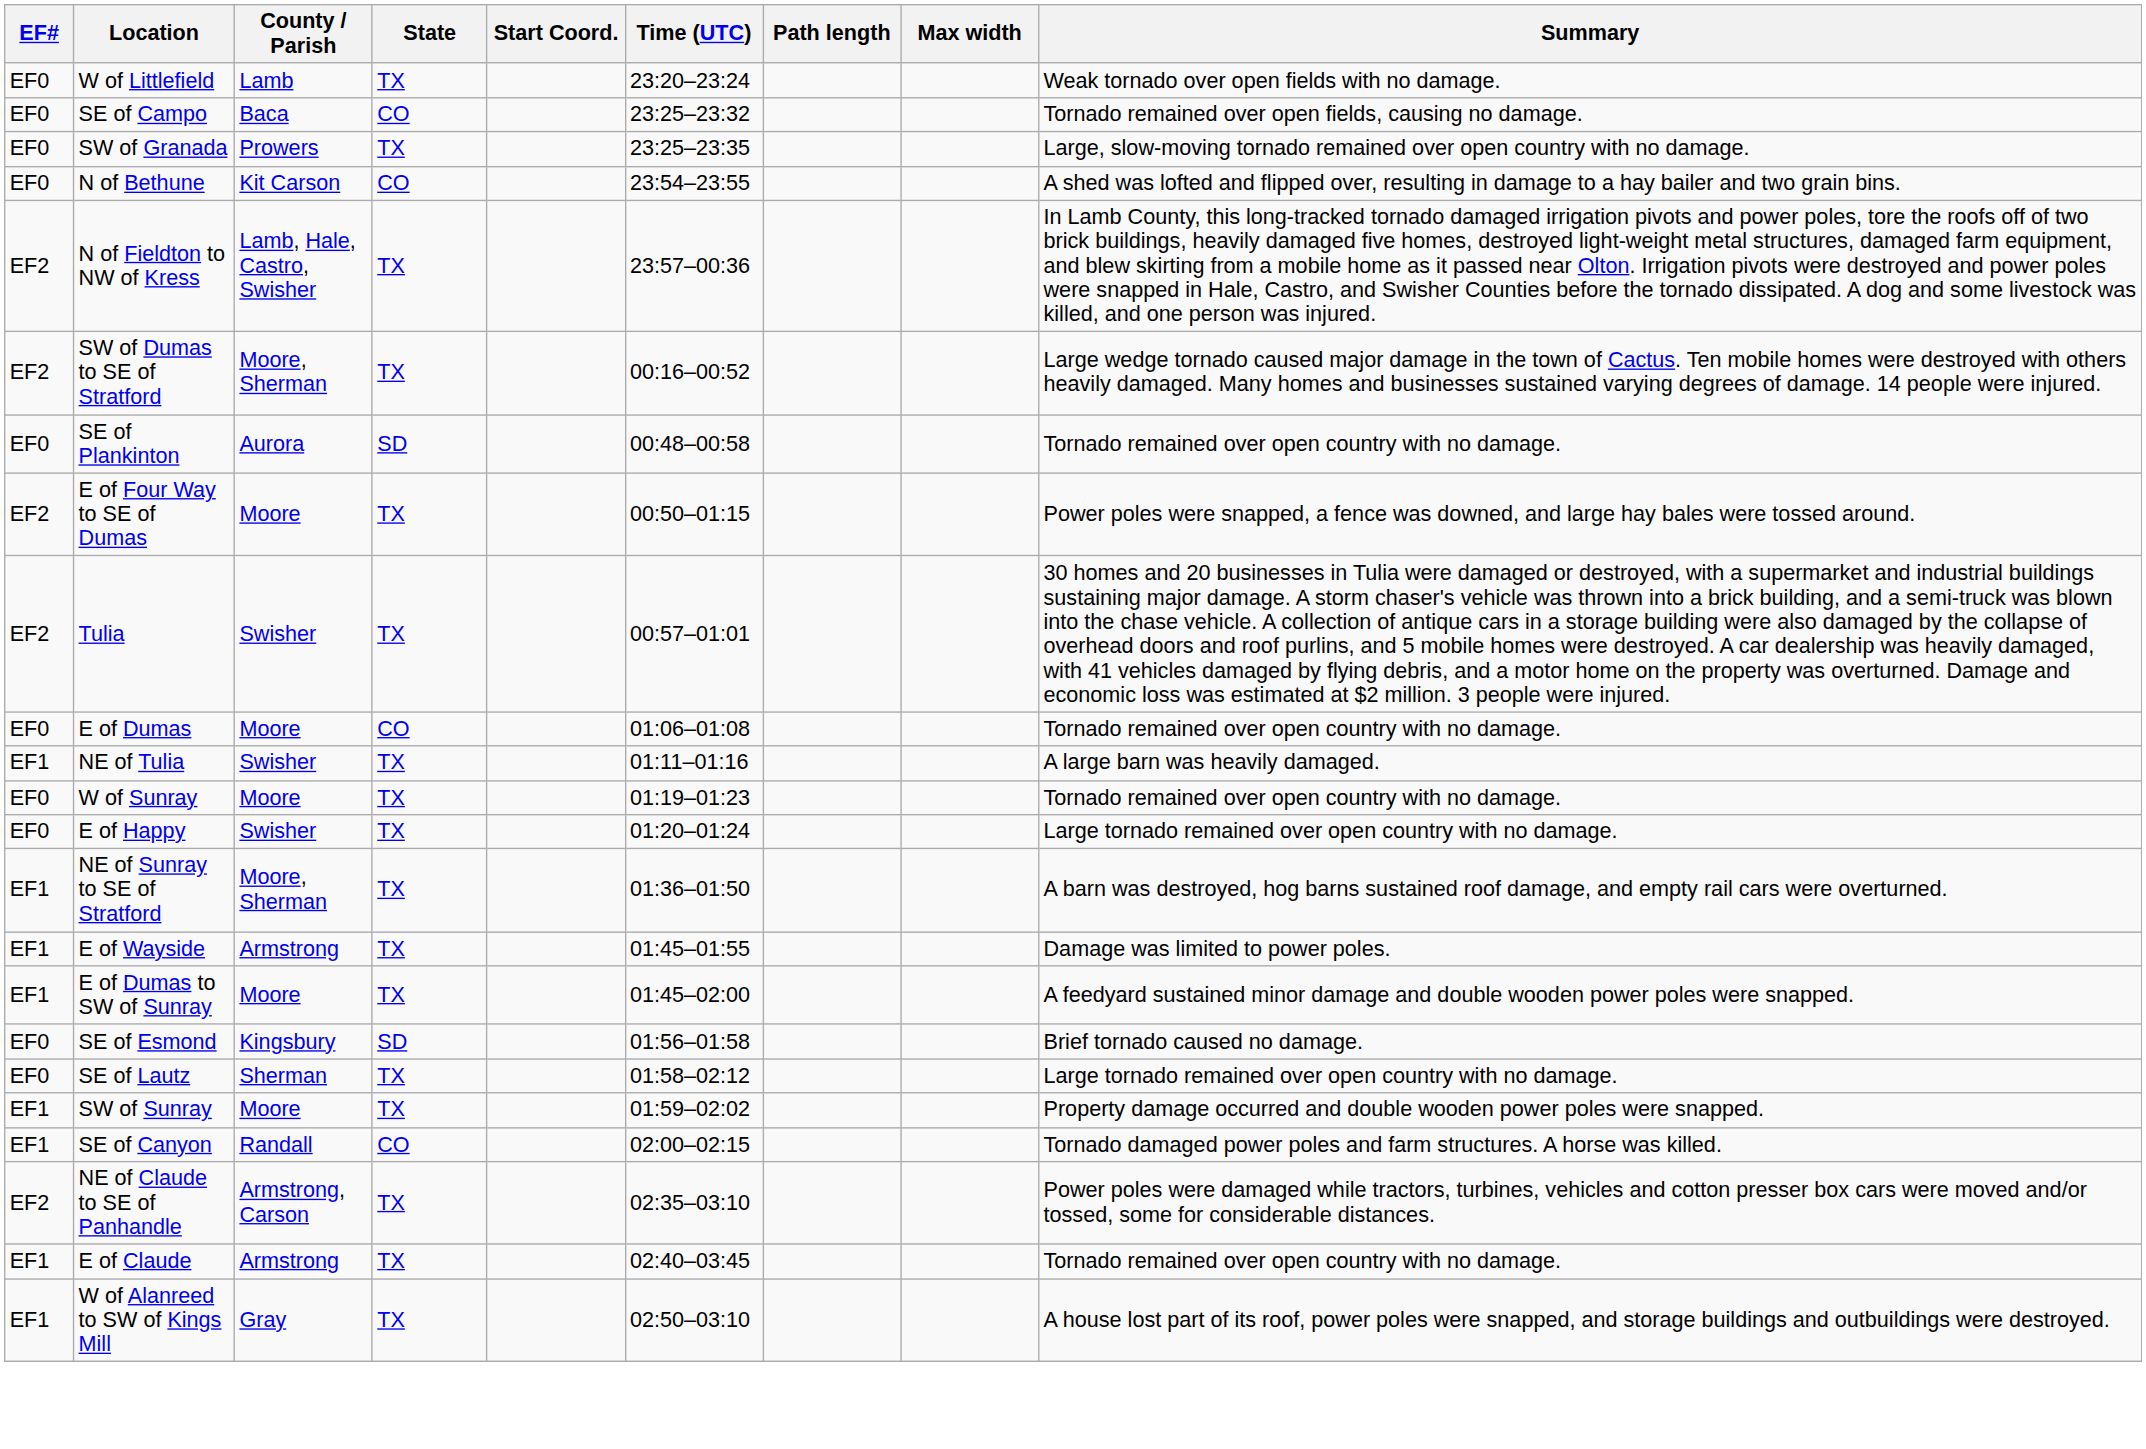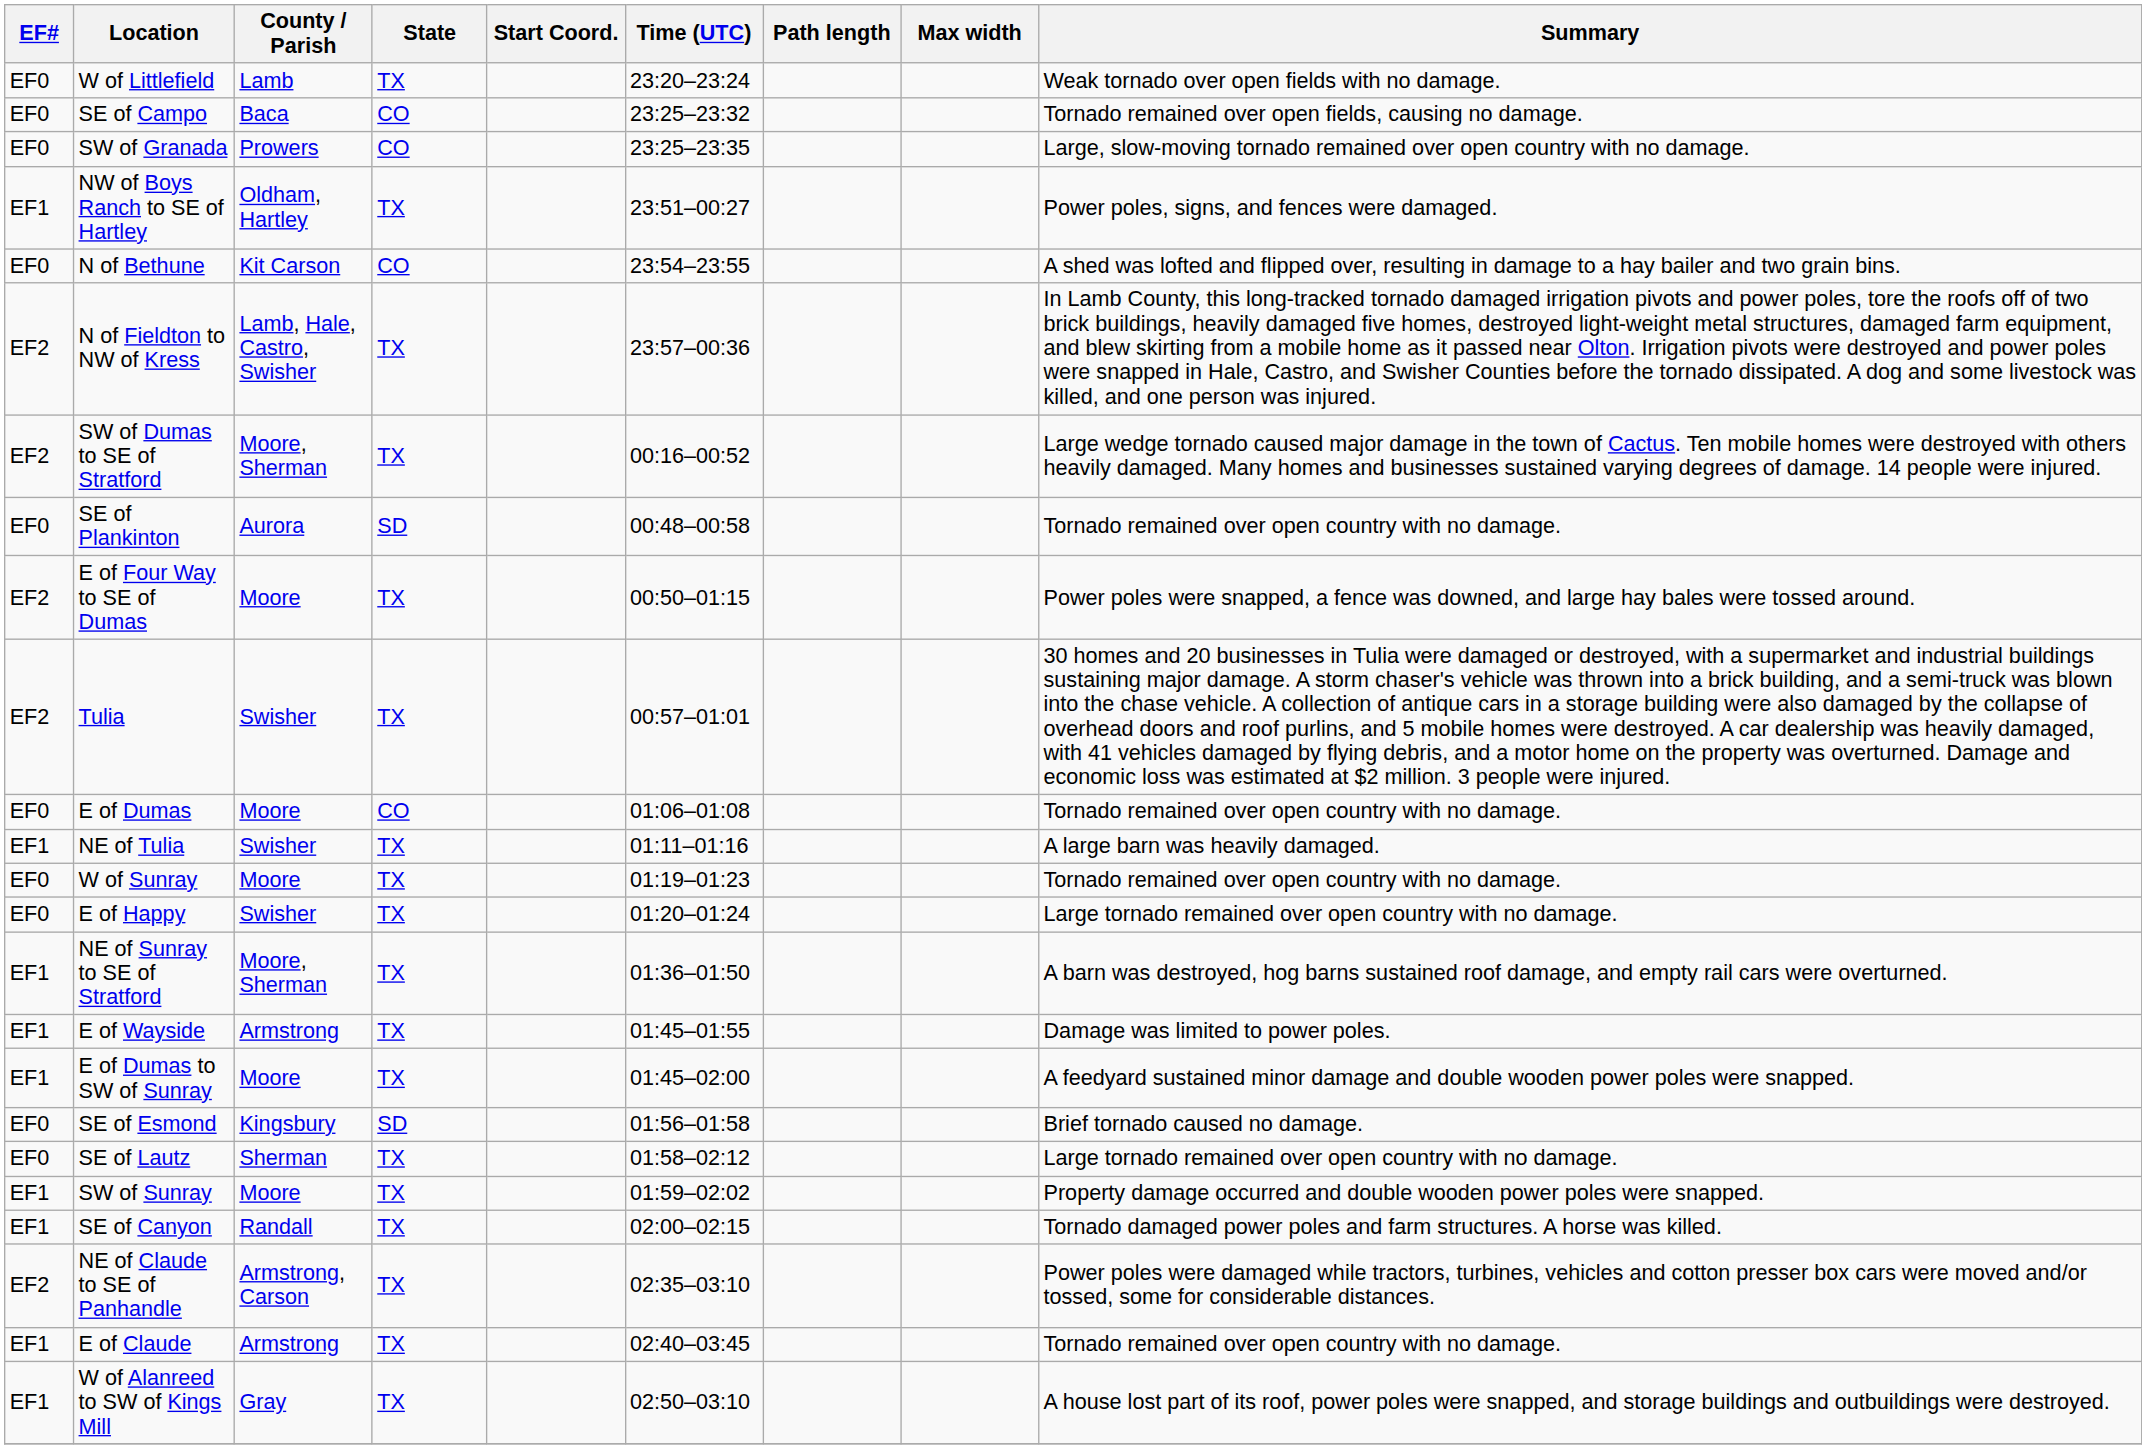(391, 148) TX -> (393, 148) CO
+ row: (151, 207)
(393, 1144) CO -> (391, 1227) TX
